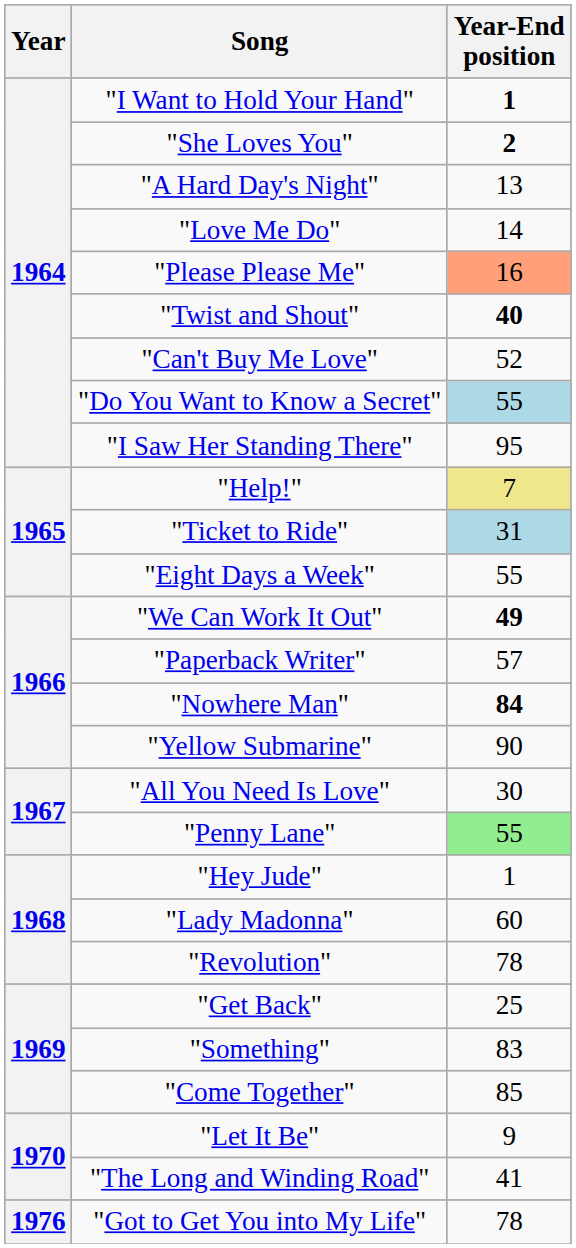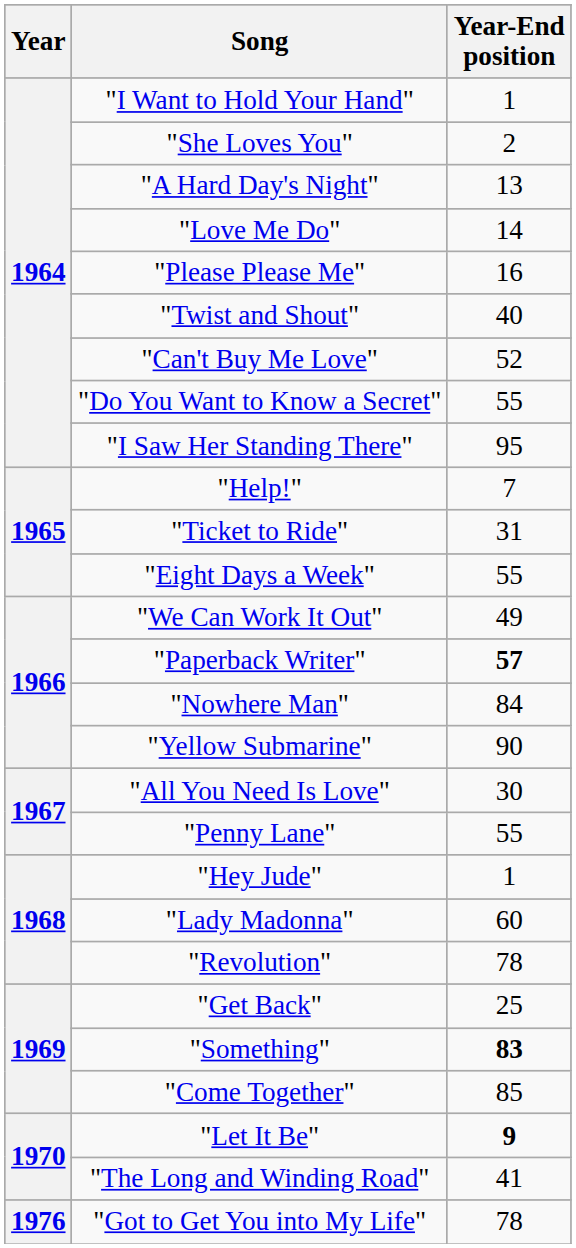(509, 99) bold -> (509, 99) normal
(509, 142) bold -> (509, 142) normal
(509, 272) lightsalmon background -> (509, 272) no background
(509, 315) bold -> (509, 315) normal
(509, 401) lightblue background -> (509, 401) no background
(509, 488) khaki background -> (509, 488) no background
(509, 531) lightblue background -> (509, 531) no background
(509, 617) bold -> (509, 617) normal
(509, 660) normal -> (509, 660) bold
(509, 703) bold -> (509, 703) normal
(509, 833) lightgreen background -> (509, 833) no background
(509, 1048) normal -> (509, 1048) bold
(509, 1135) normal -> (509, 1135) bold
